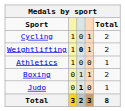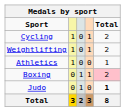(81, 49) bold -> (81, 49) normal
(107, 75) no background -> (107, 75) pink background
(81, 88) bold -> (81, 88) normal
(107, 88) normal -> (107, 88) bold
